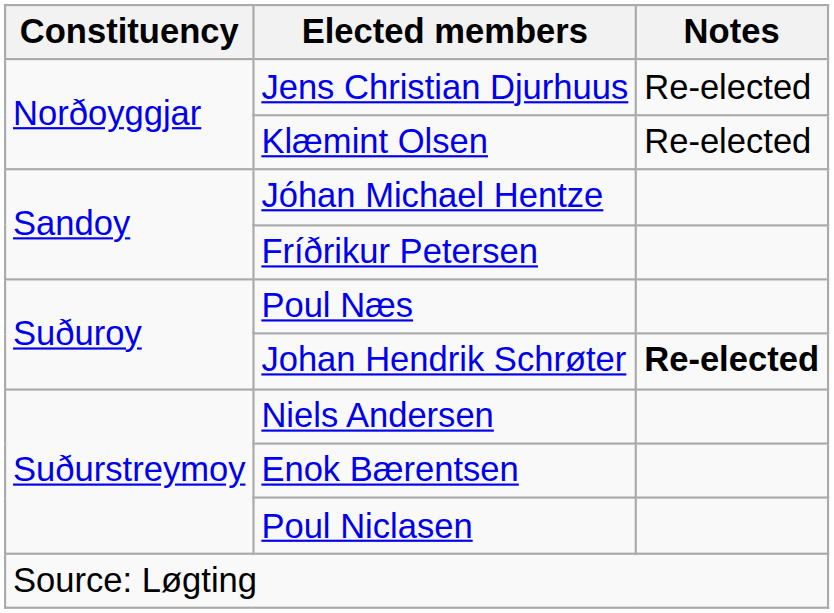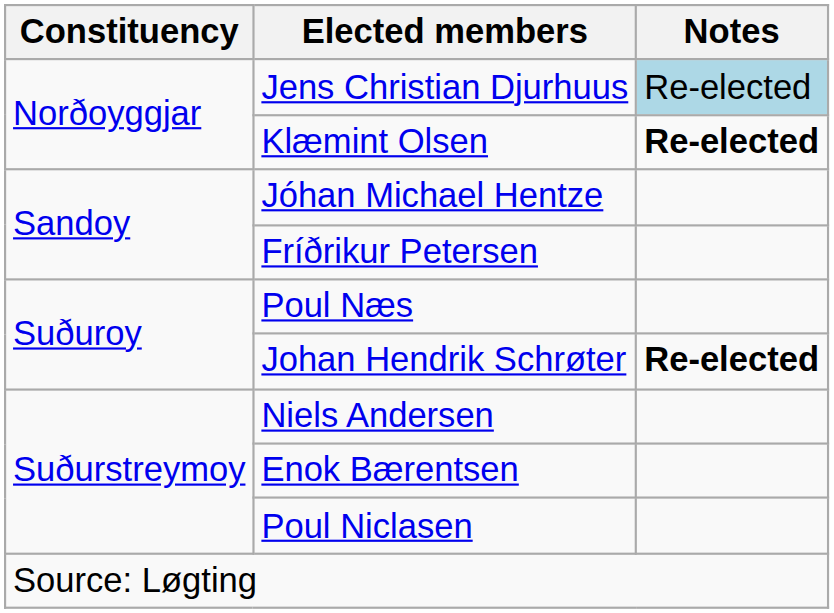(728, 86) no background -> (728, 86) lightblue background
(728, 141) normal -> (732, 141) bold
